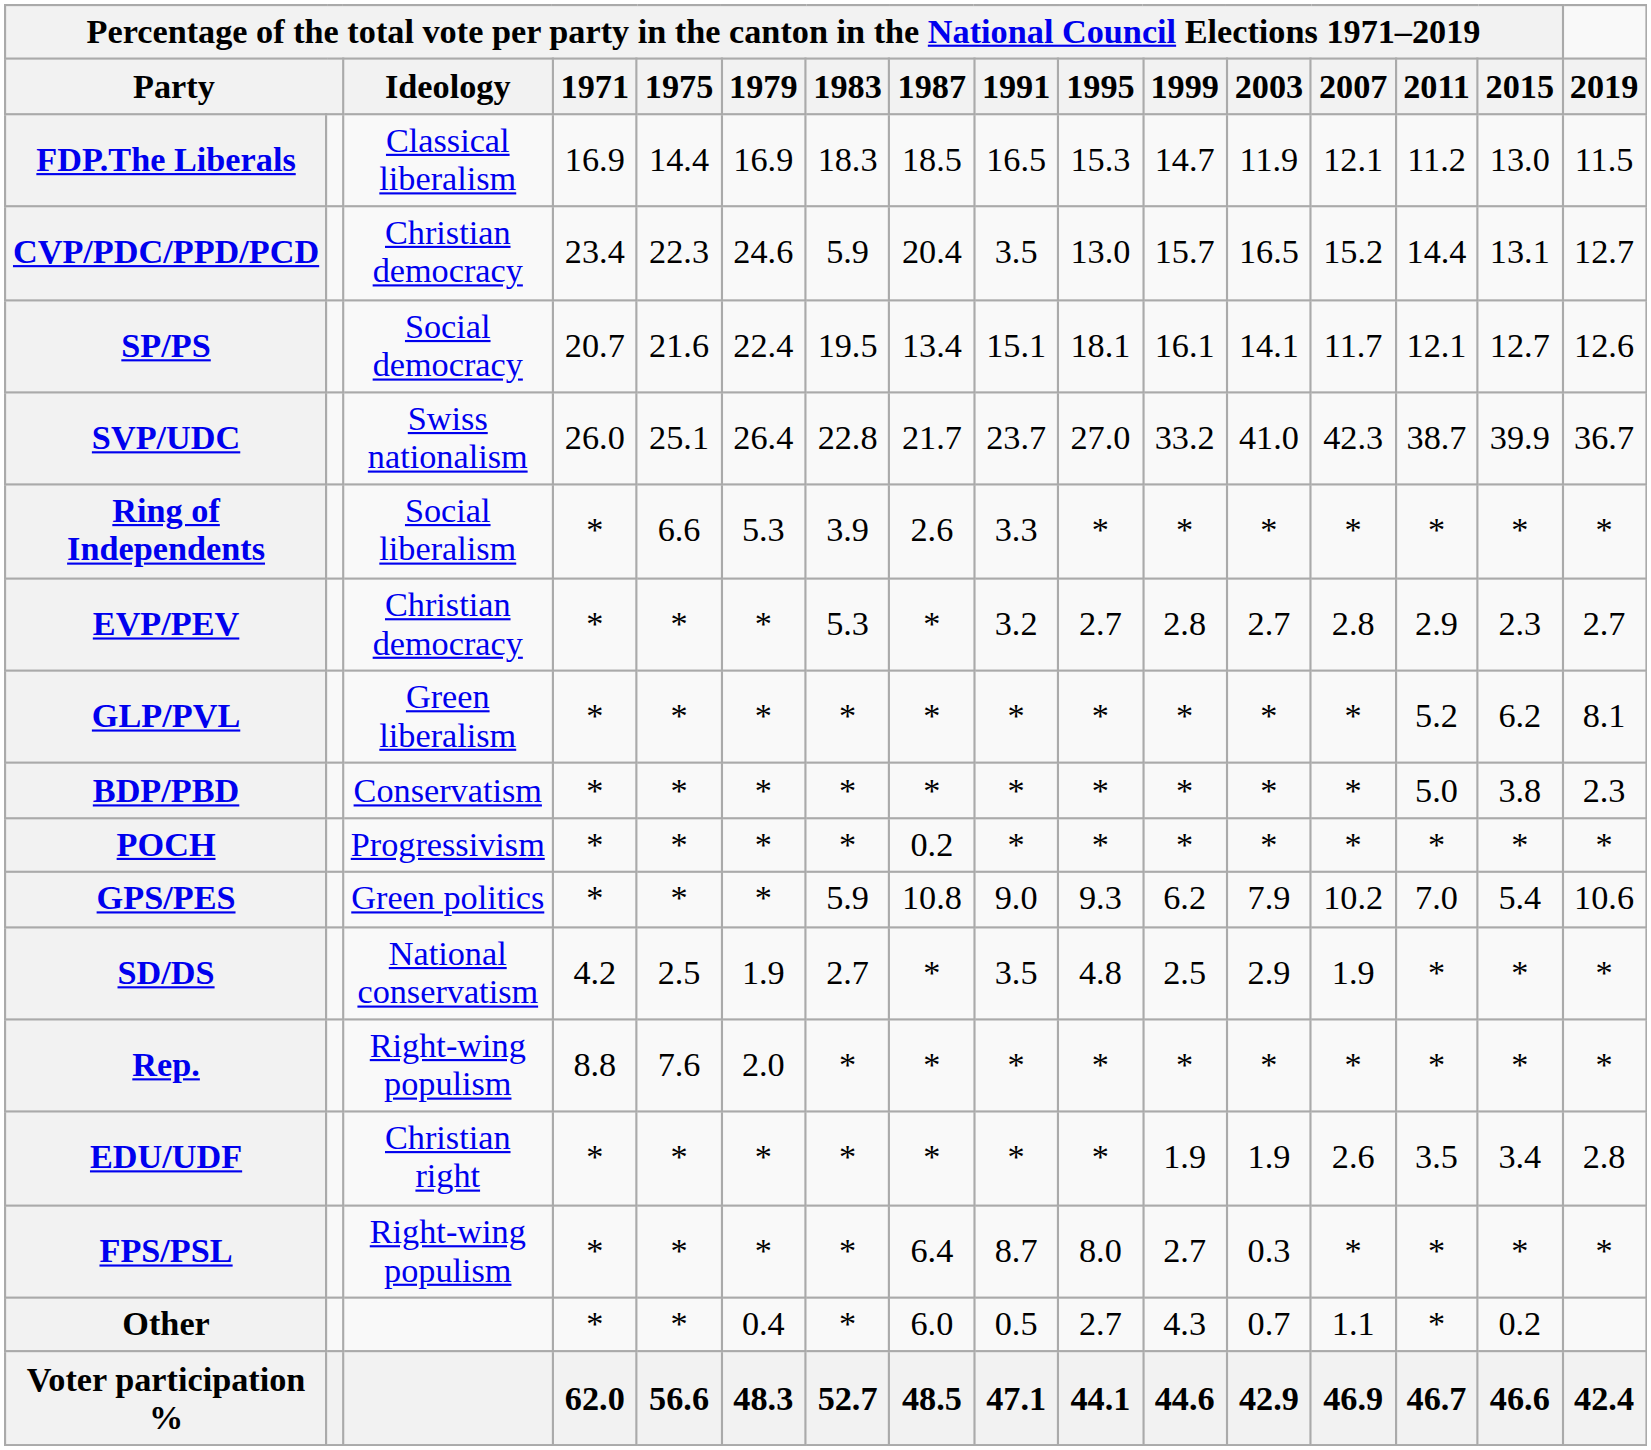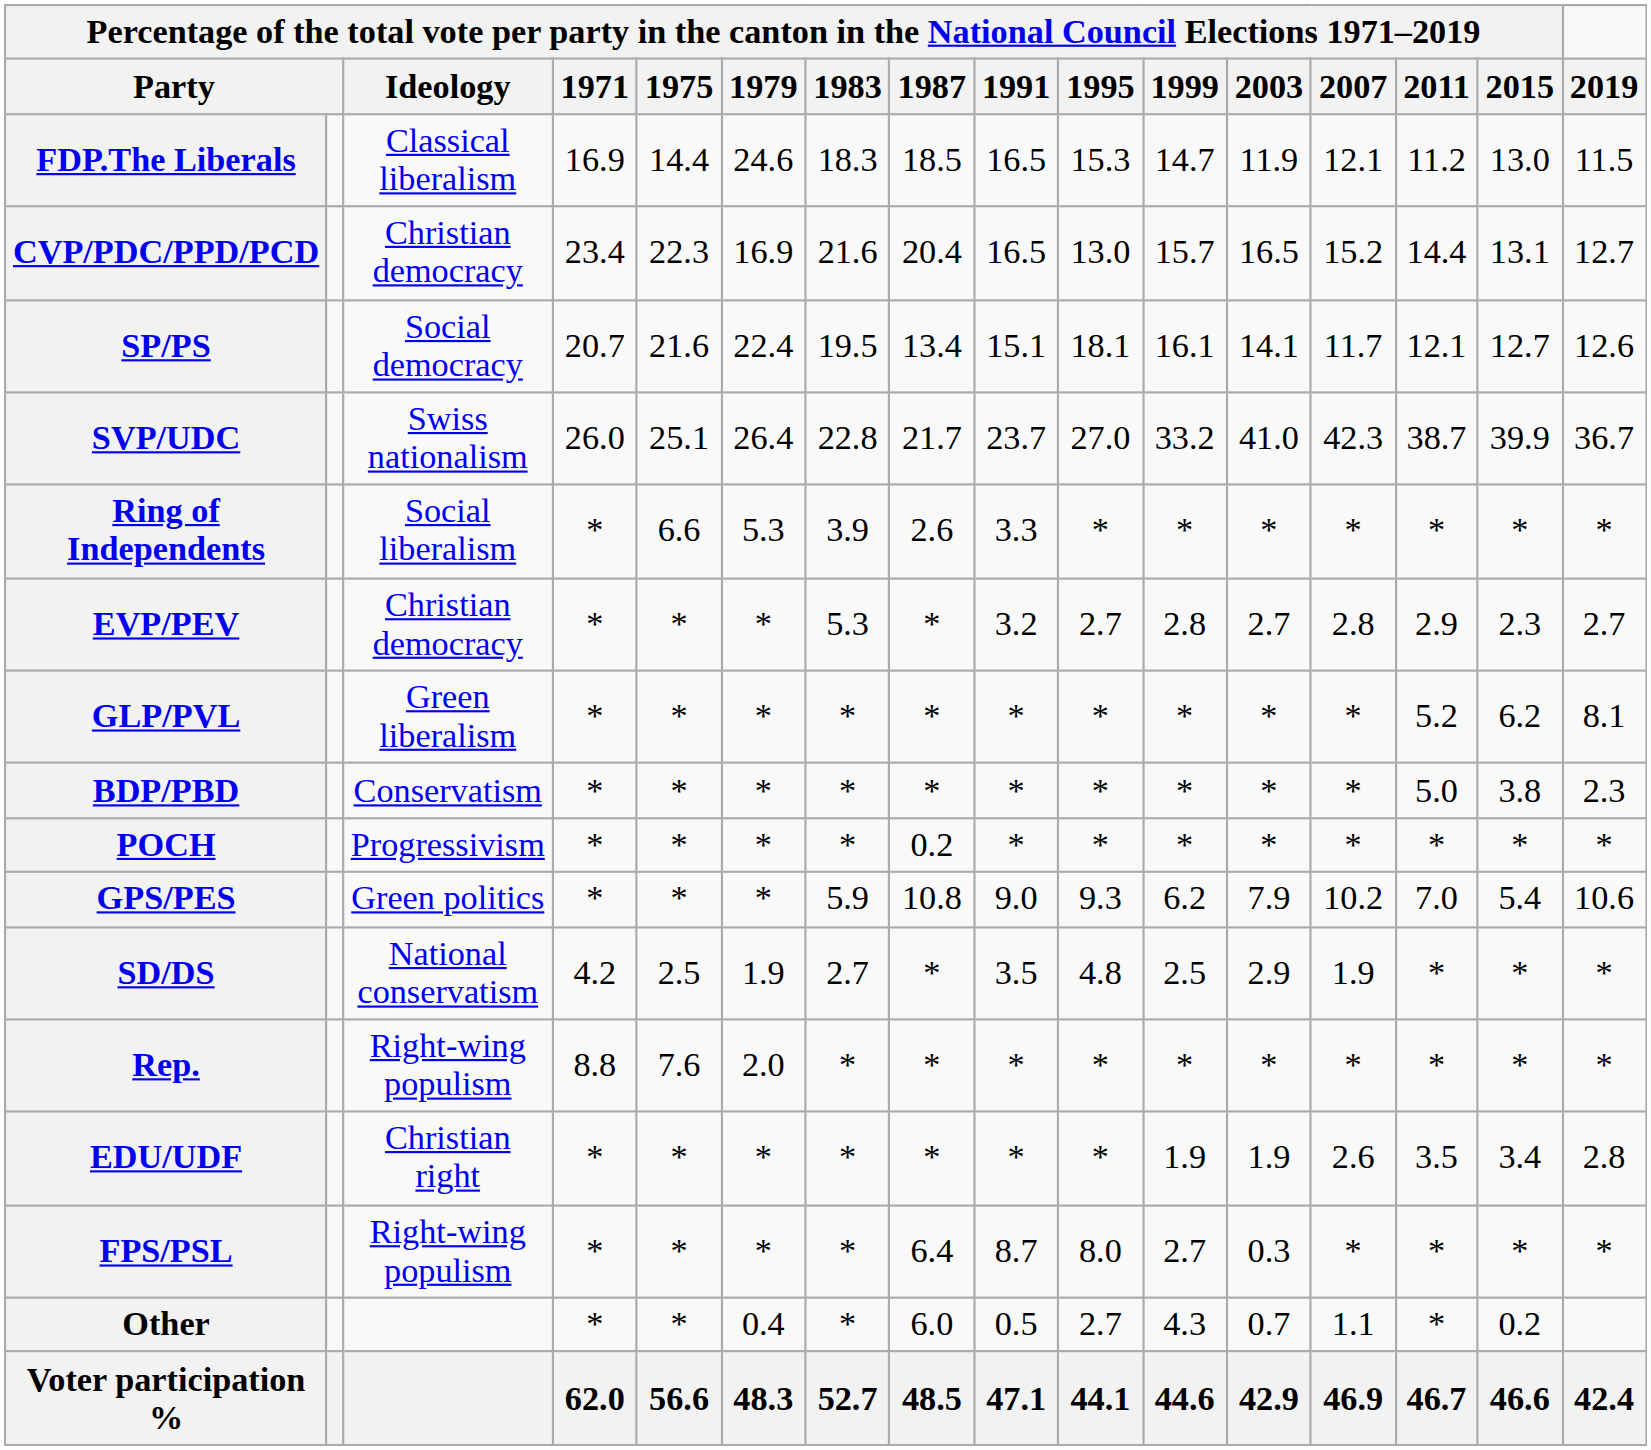(763, 159) 16.9 -> (763, 159) 24.6
(763, 252) 24.6 -> (763, 252) 16.9
(848, 252) 5.9 -> (848, 252) 21.6
(1016, 252) 3.5 -> (1016, 252) 16.5
